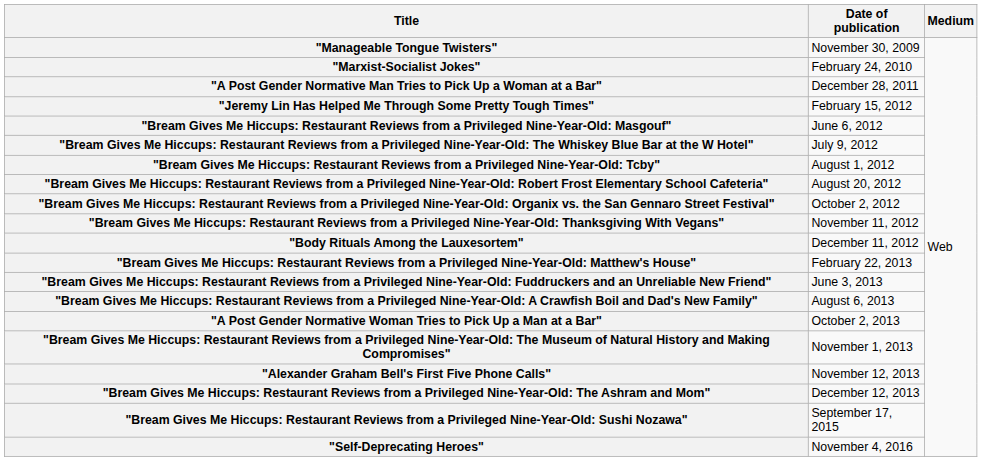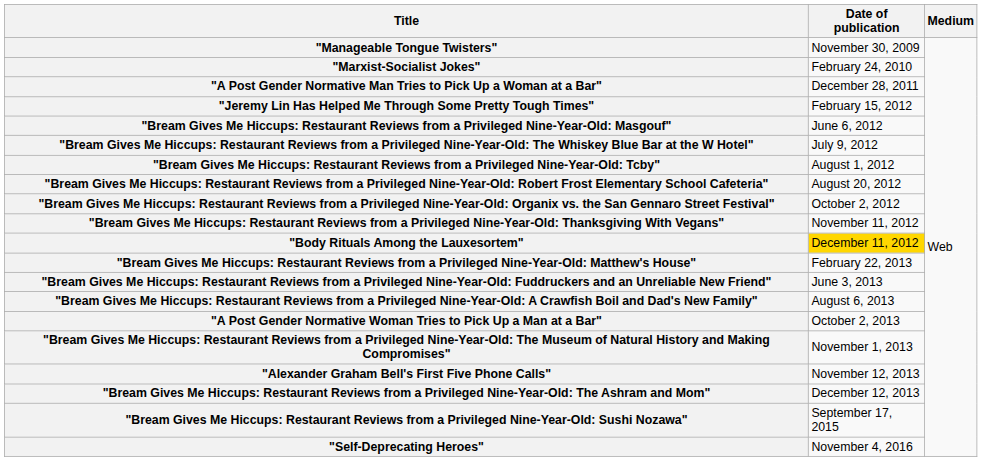(865, 243) no background -> (865, 243) gold background
